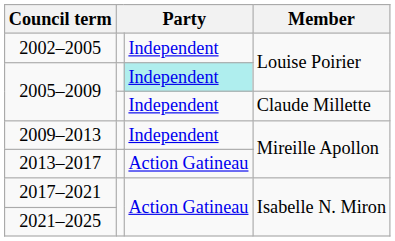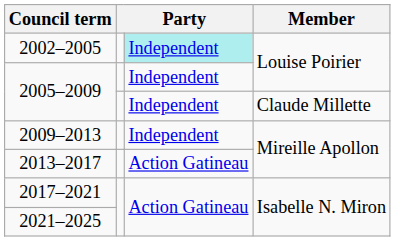(173, 47) no background -> (173, 47) paleturquoise background
(173, 76) paleturquoise background -> (173, 76) no background
